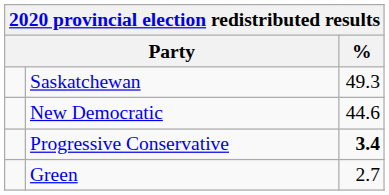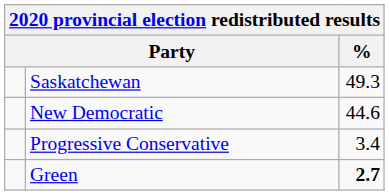(368, 143) bold -> (368, 143) normal
(368, 174) normal -> (368, 174) bold
